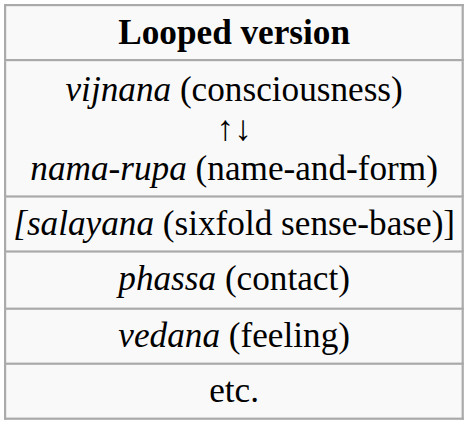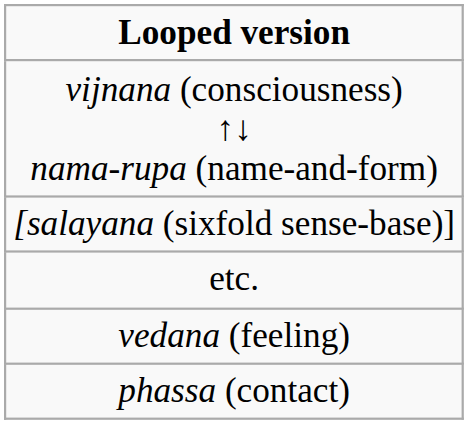(234, 279) phassa (contact) -> (234, 279) etc.
(234, 390) etc. -> (234, 390) phassa (contact)
